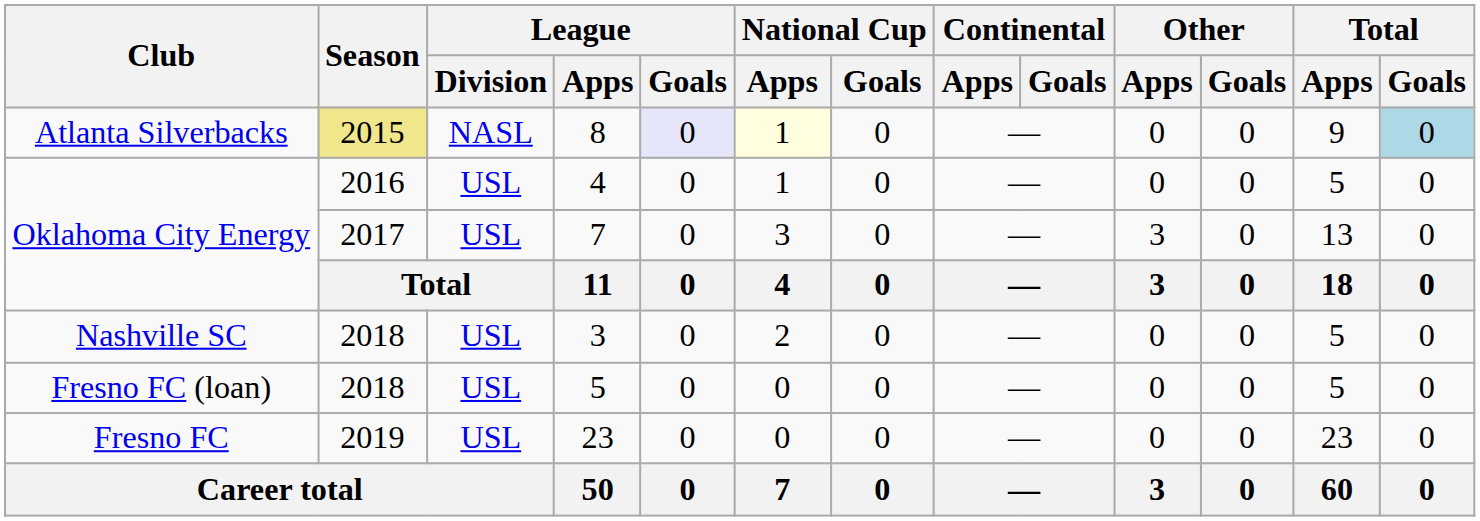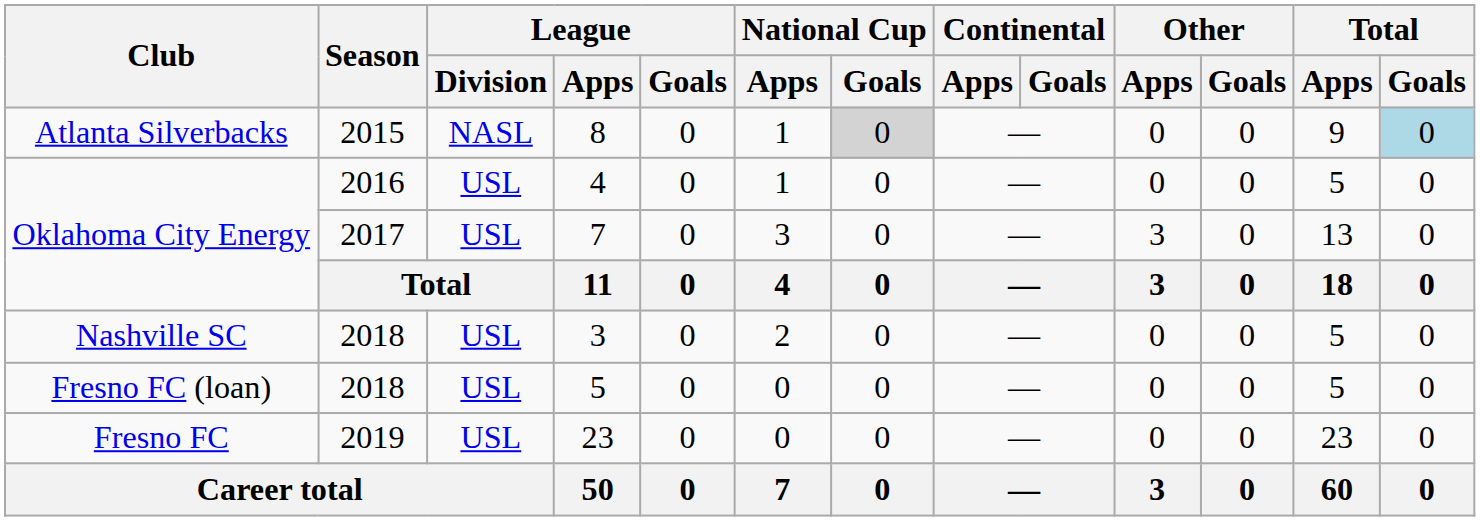(372, 132) khaki background -> (372, 132) no background
(688, 132) lavender background -> (688, 132) no background
(782, 132) lightyellow background -> (782, 132) no background
(882, 132) no background -> (882, 132) lightgrey background
